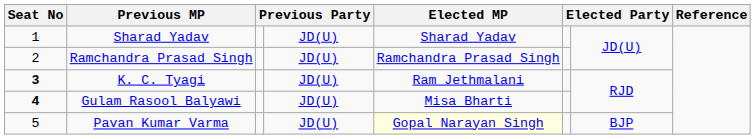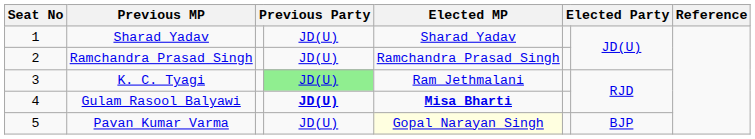(36, 80) bold -> (36, 80) normal
(318, 80) no background -> (318, 80) lightgreen background
(36, 102) bold -> (36, 102) normal
(318, 102) normal -> (318, 102) bold
(468, 102) normal -> (468, 102) bold
